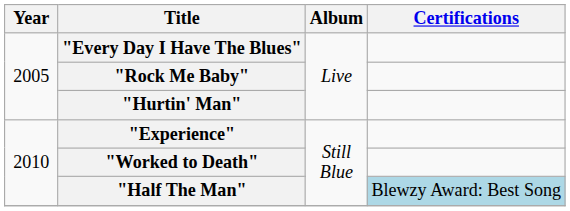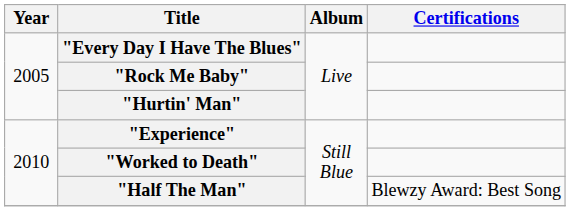(466, 190) lightblue background -> (466, 190) no background
